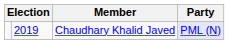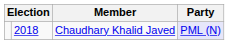(26, 30) 2019 -> (26, 30) 2018
